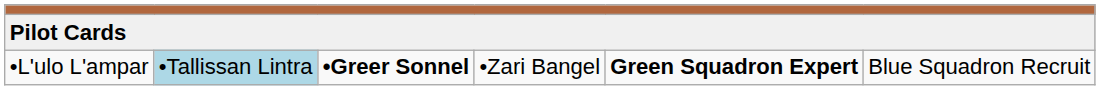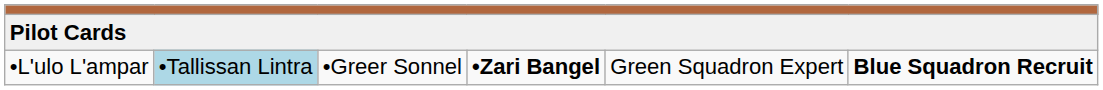(396, 67) bold -> (392, 67) normal
(540, 67) normal -> (536, 67) bold
(734, 67) bold -> (727, 67) normal
(979, 67) normal -> (973, 67) bold
